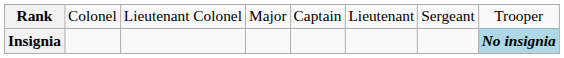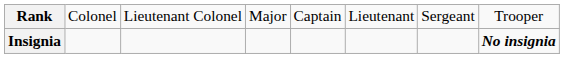(519, 41) lightblue background -> (519, 41) no background
